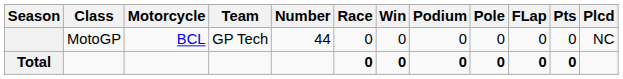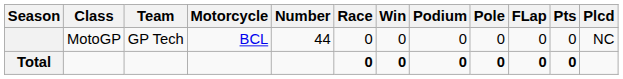columns swapped: (167, 16) <-> (240, 16)
